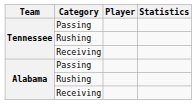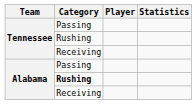(74, 79) normal -> (74, 79) bold
